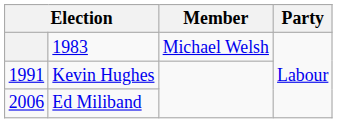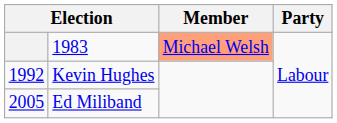(216, 46) no background -> (216, 46) lightsalmon background
(26, 74) 1991 -> (26, 74) 1992
(26, 103) 2006 -> (26, 103) 2005
